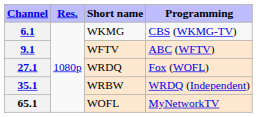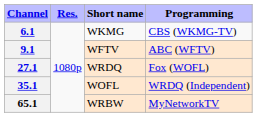(105, 85) WRBW -> (103, 85) WOFL
(103, 103) WOFL -> (105, 103) WRBW
